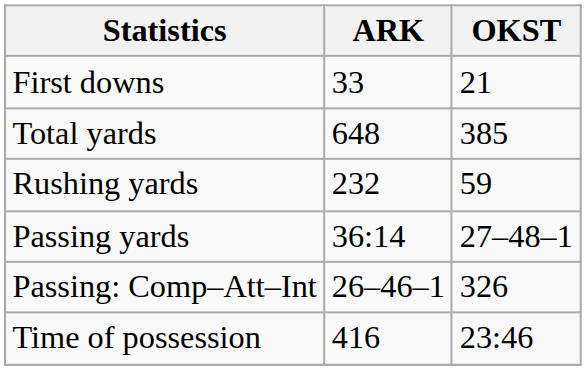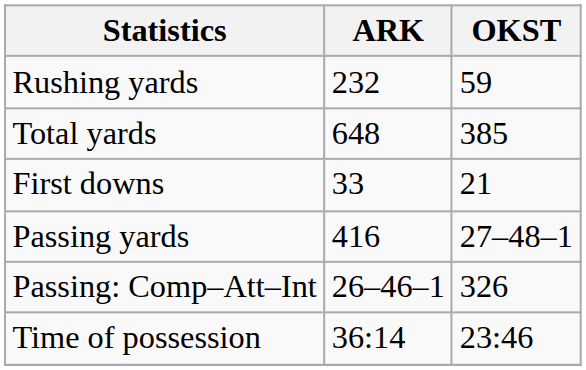rows swapped: (88, 81) <-> (105, 184)
(369, 235) 36:14 -> (356, 235) 416
(356, 337) 416 -> (369, 337) 36:14
